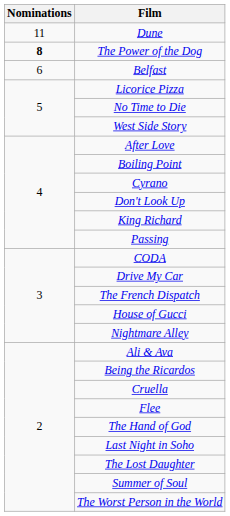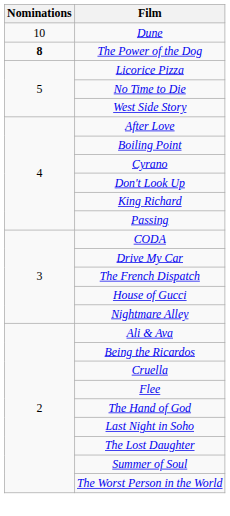(39, 32) 11 -> (39, 32) 10
- row: (150, 70)
